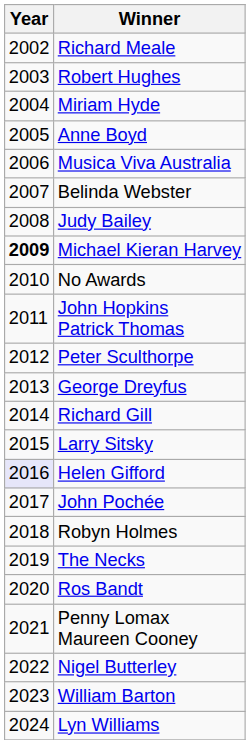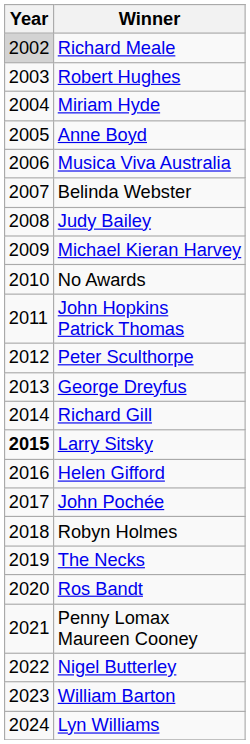(29, 47) no background -> (29, 47) lightgrey background
(29, 250) bold -> (29, 250) normal
(29, 444) normal -> (29, 444) bold
(29, 473) lavender background -> (29, 473) no background
